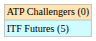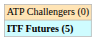(38, 28) normal -> (40, 28) bold
